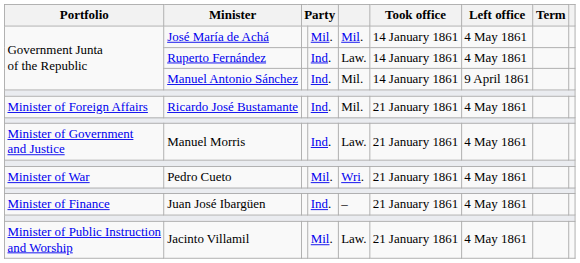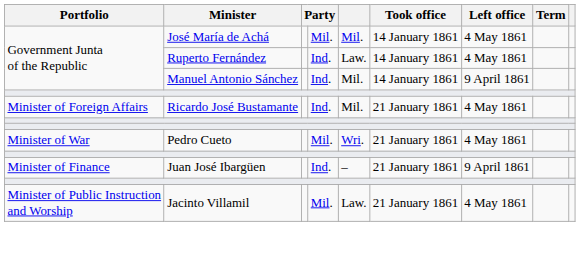- row: (70, 142)
(496, 204) 4 May 1861 -> (497, 168) 9 April 1861
